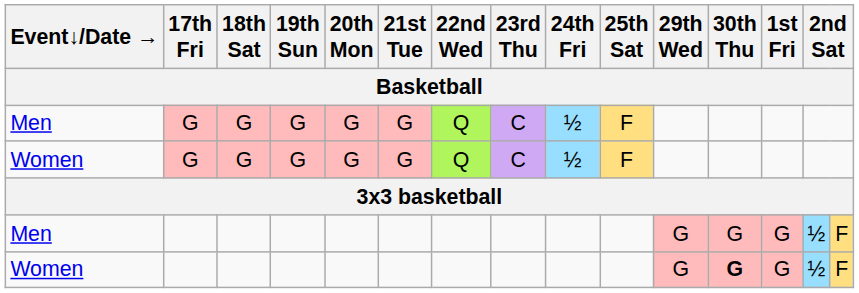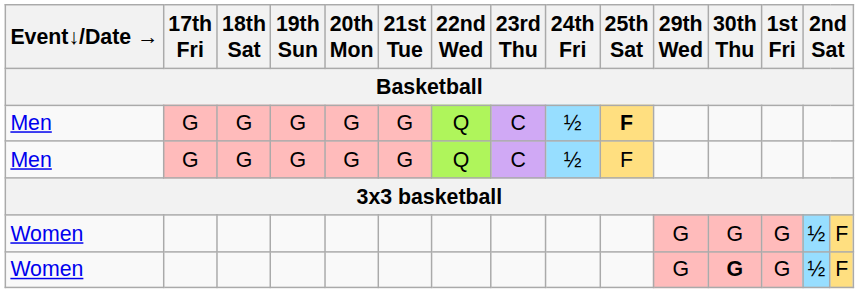(626, 123) normal -> (626, 123) bold
(47, 160) Women -> (31, 160) Men
(31, 233) Men -> (47, 233) Women
